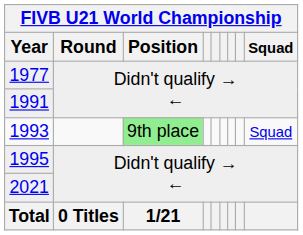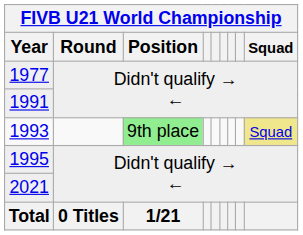(271, 132) no background -> (271, 132) khaki background
